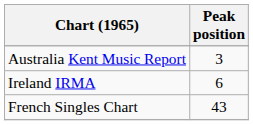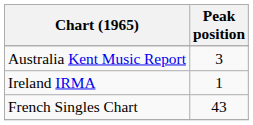(219, 82) 6 -> (219, 82) 1
